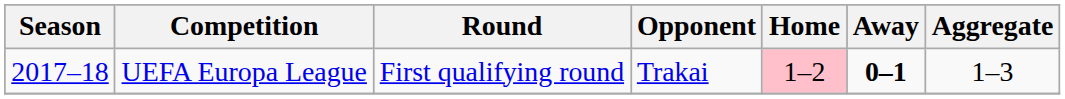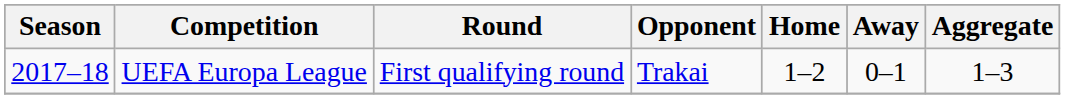(804, 70) pink background -> (804, 70) no background
(886, 70) bold -> (886, 70) normal
